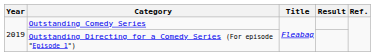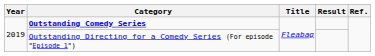(87, 23) normal -> (87, 23) bold
